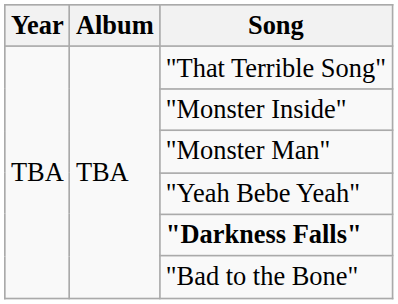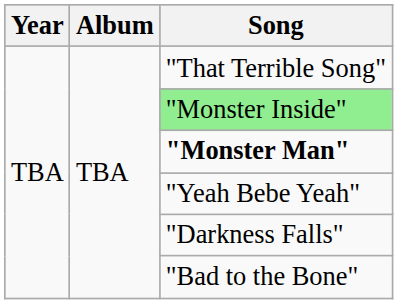(256, 109) no background -> (256, 109) lightgreen background
(248, 151) normal -> (258, 151) bold
(264, 234) bold -> (255, 234) normal
